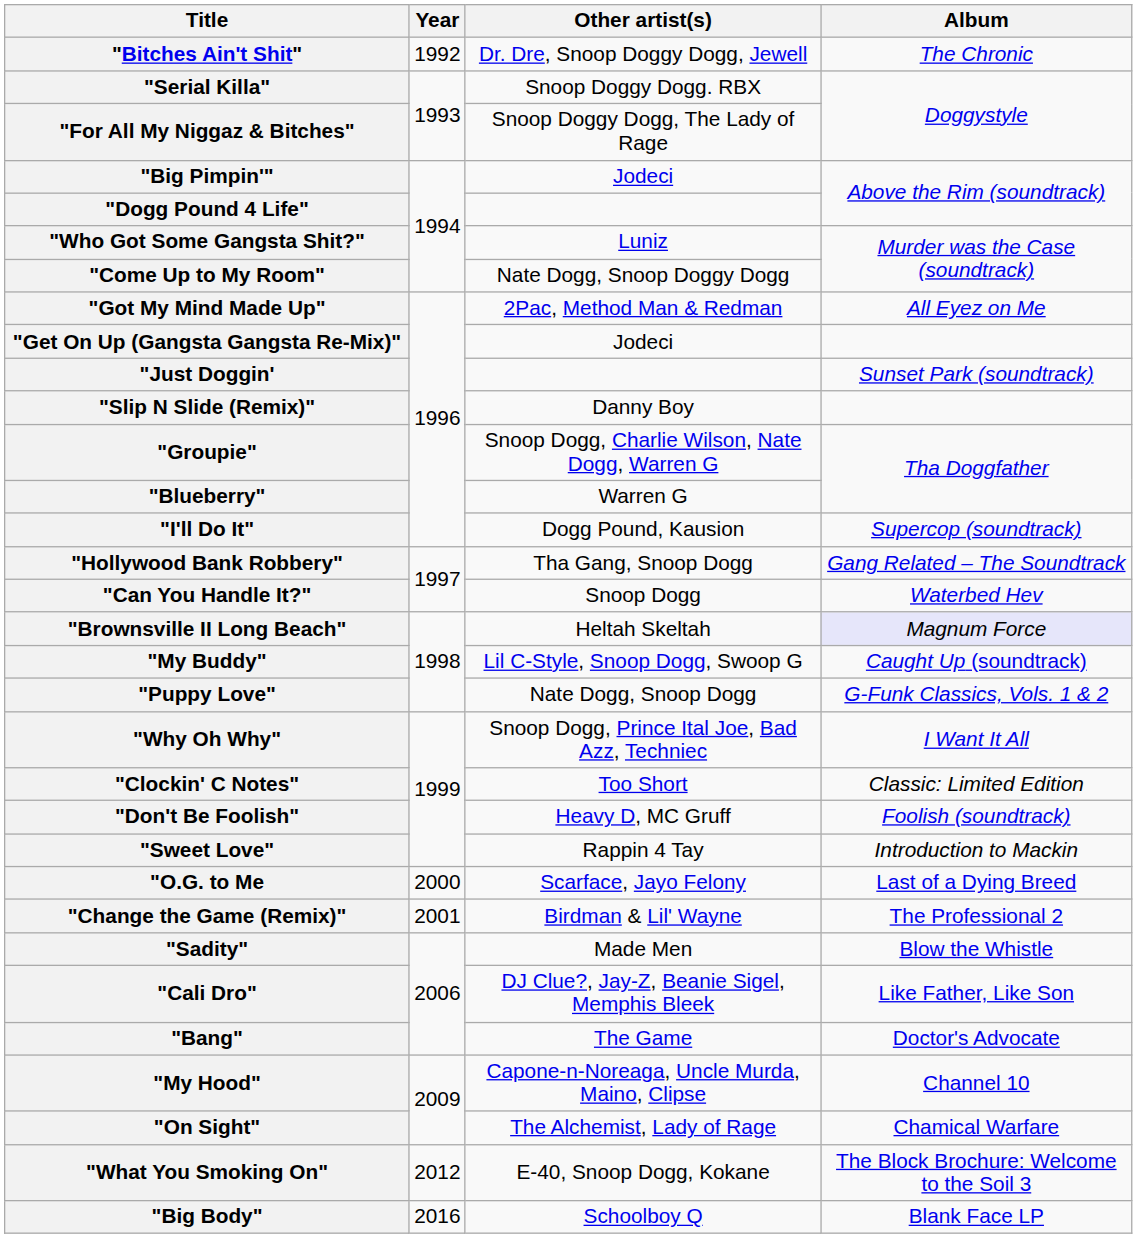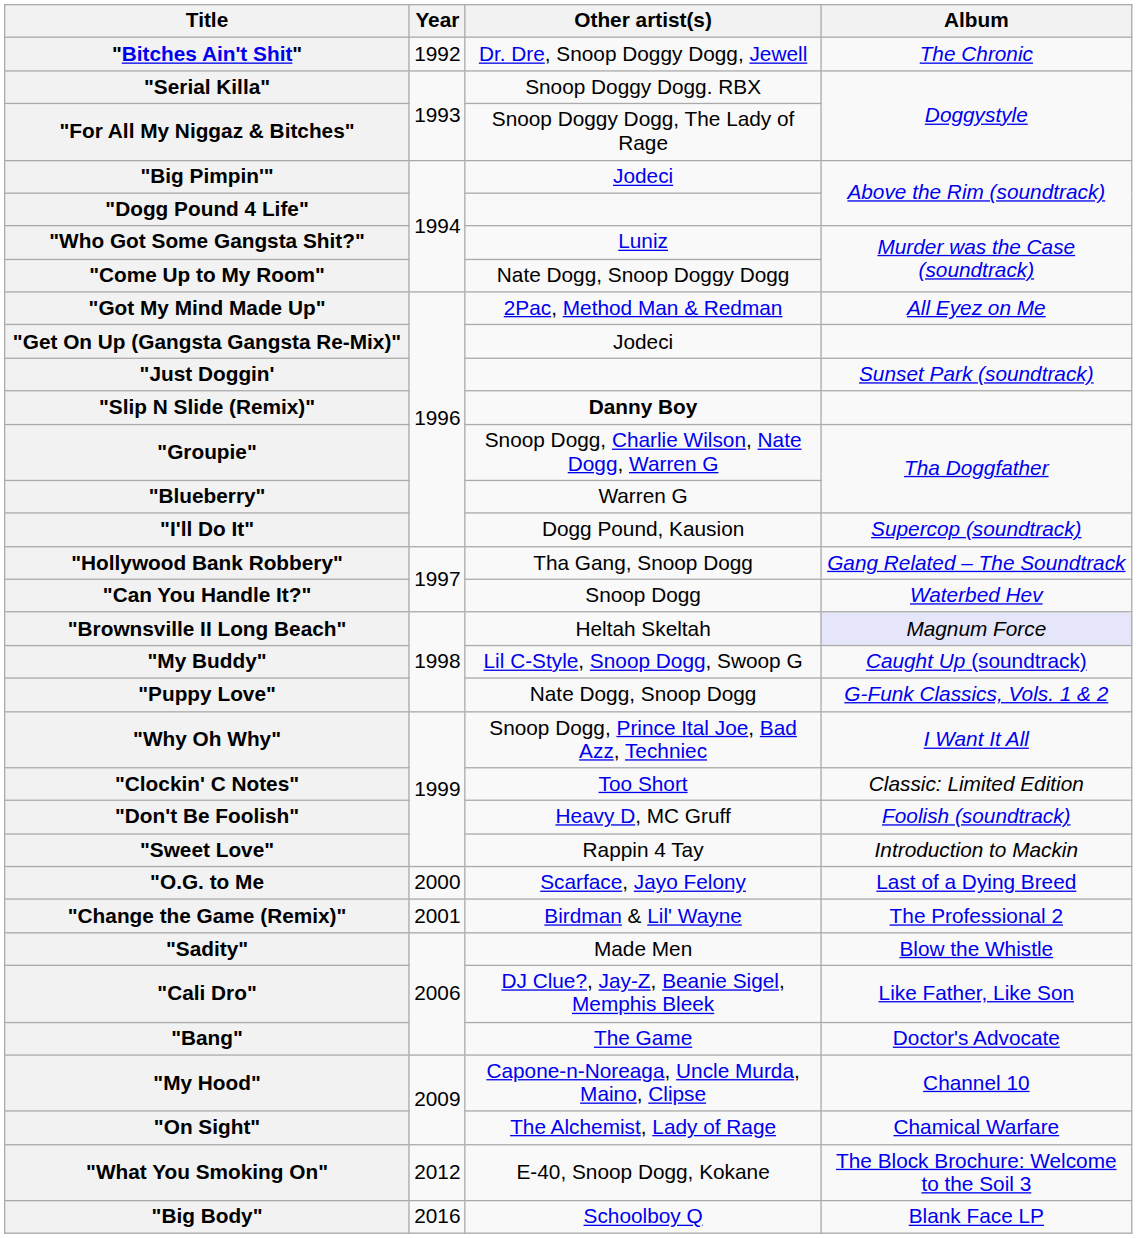(643, 407) normal -> (643, 407) bold
